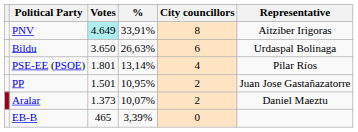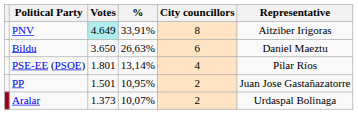(295, 48) Urdaspal Bolinaga -> (295, 48) Daniel Maeztu
(295, 100) Daniel Maeztu -> (295, 100) Urdaspal Bolinaga
- row: (25, 118)
